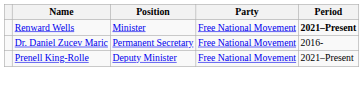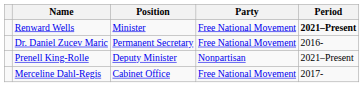(247, 58) Free National Movement -> (222, 58) Nonpartisan
+ row: (58, 74)
